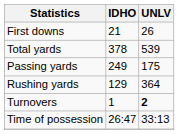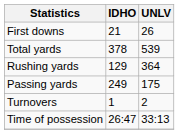rows swapped: (43, 84) <-> (42, 66)
(144, 102) bold -> (144, 102) normal
